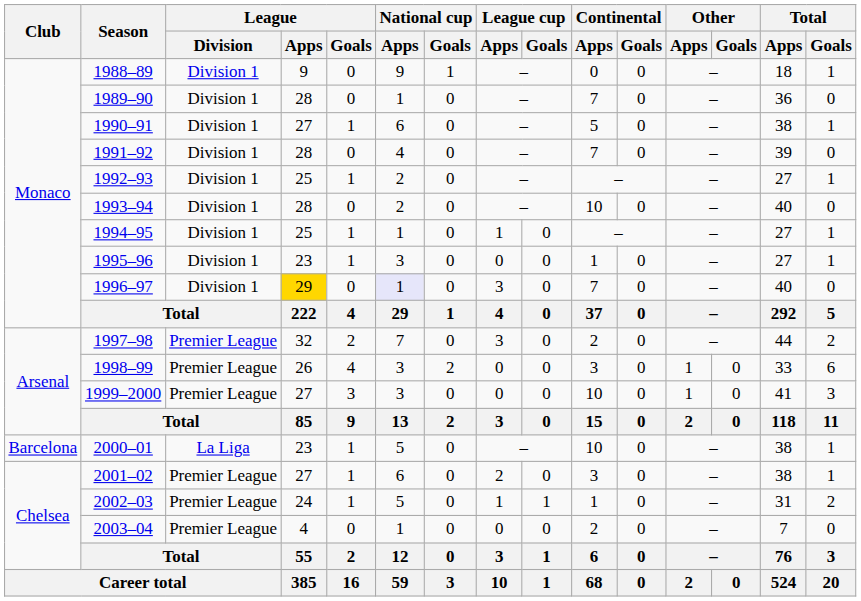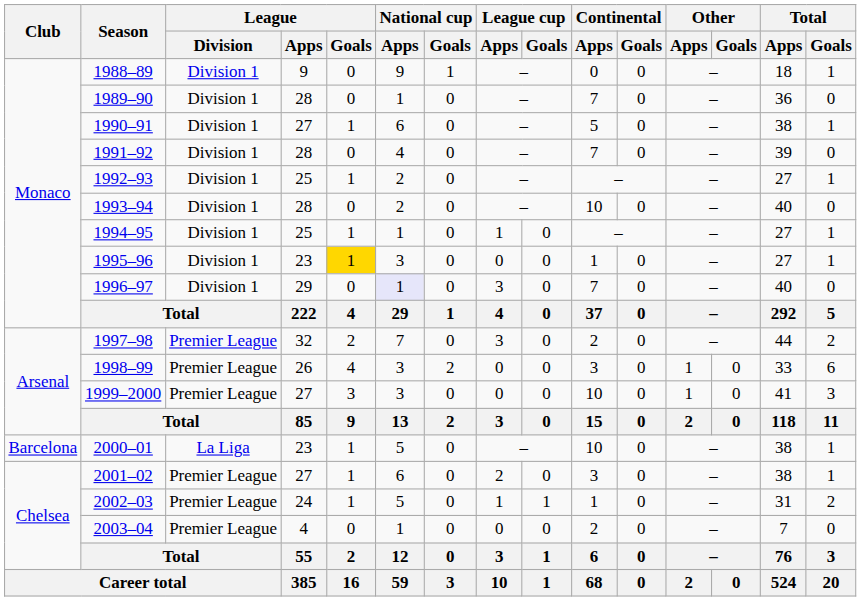(351, 260) no background -> (351, 260) gold background
(304, 286) gold background -> (304, 286) no background
